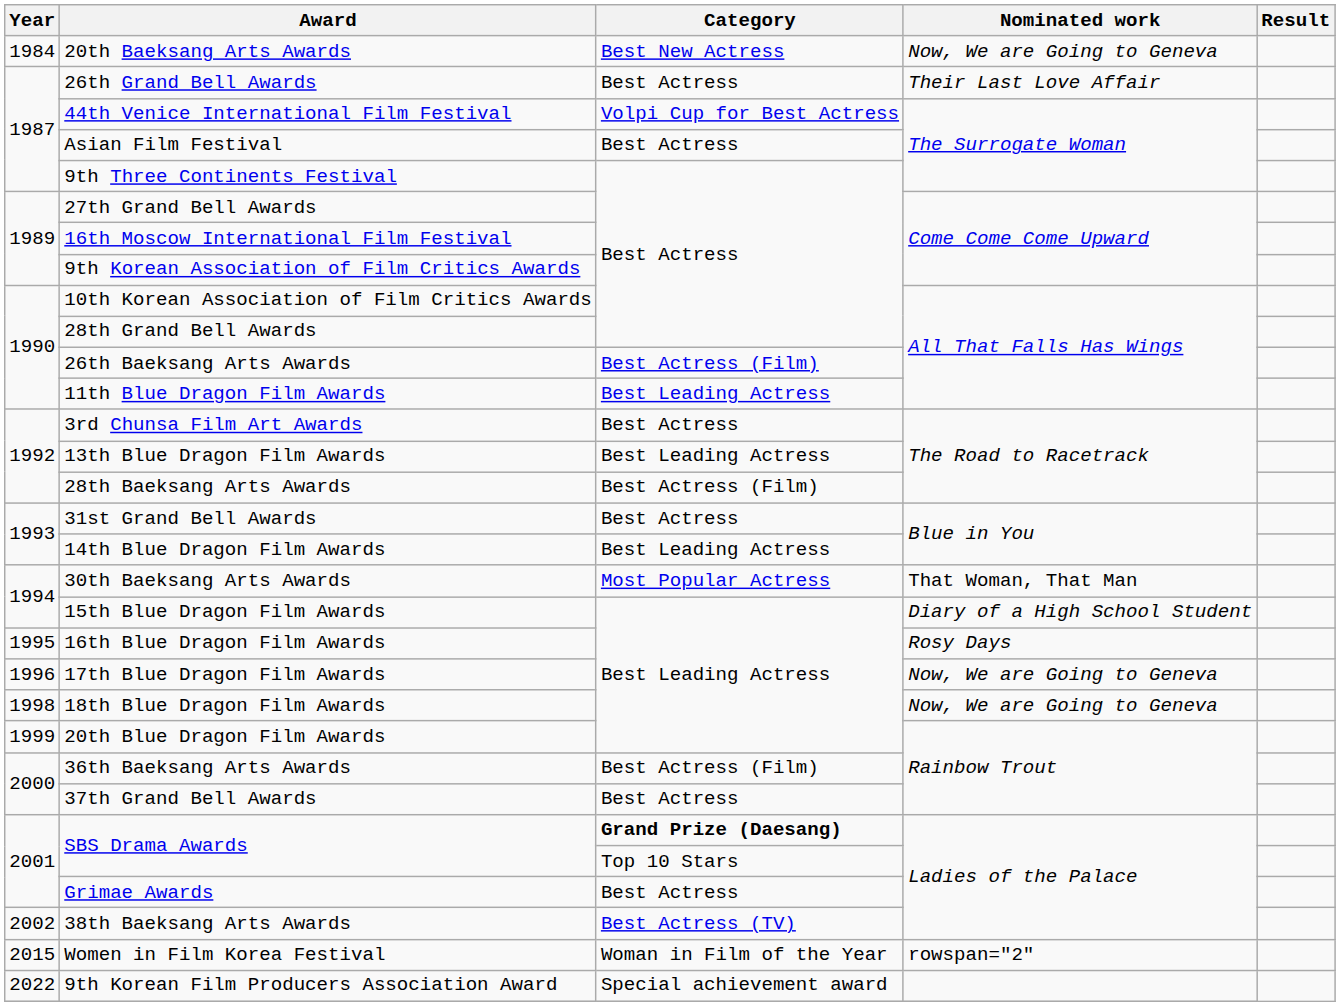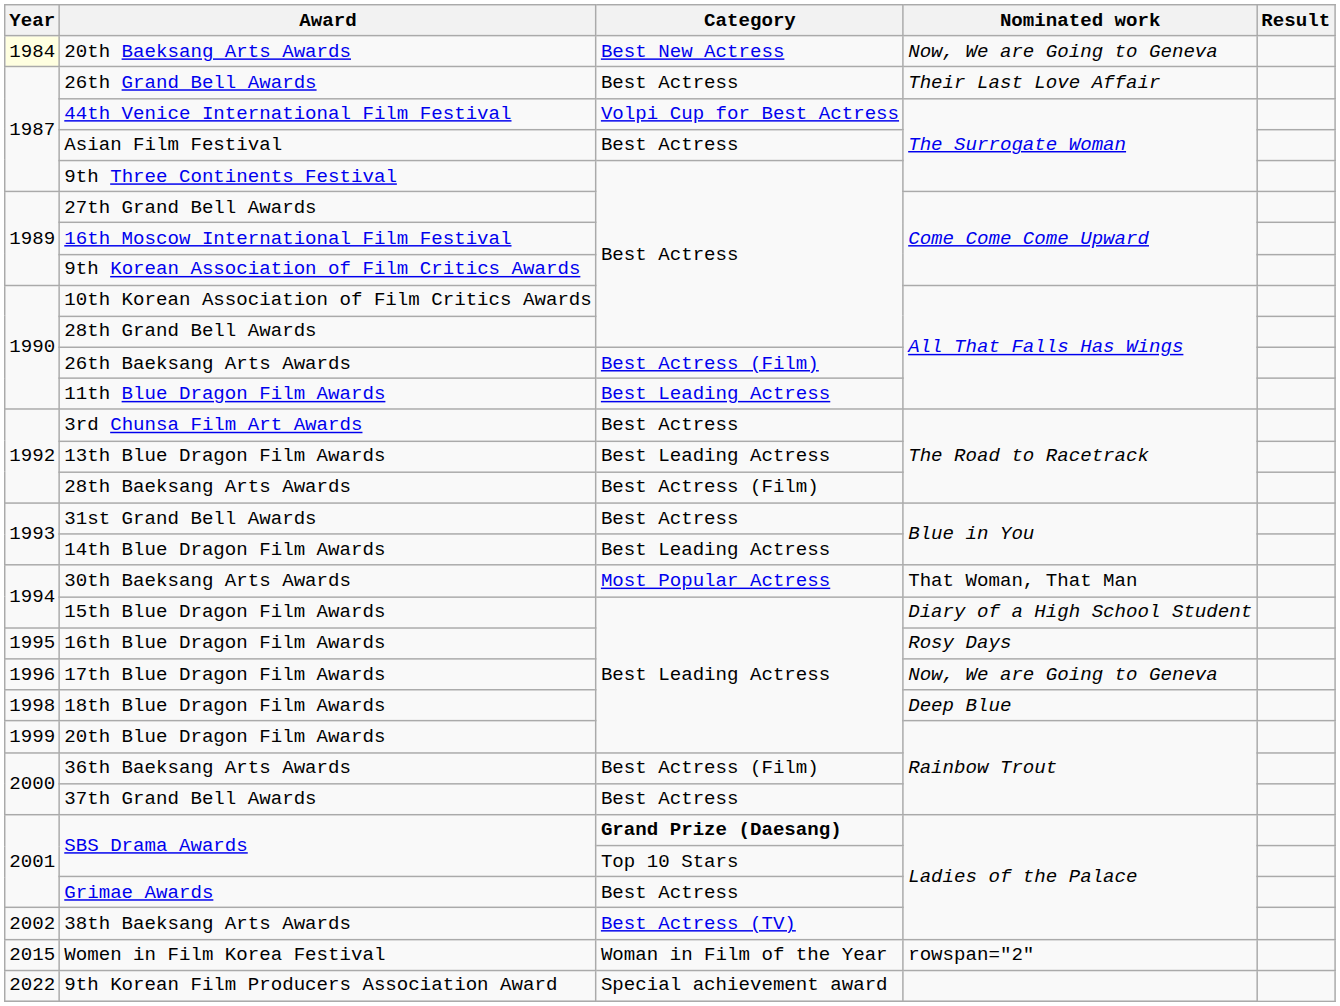(32, 51) no background -> (32, 51) lightyellow background
(1063, 706) Now, We are Going to Geneva -> (960, 706) Deep Blue
